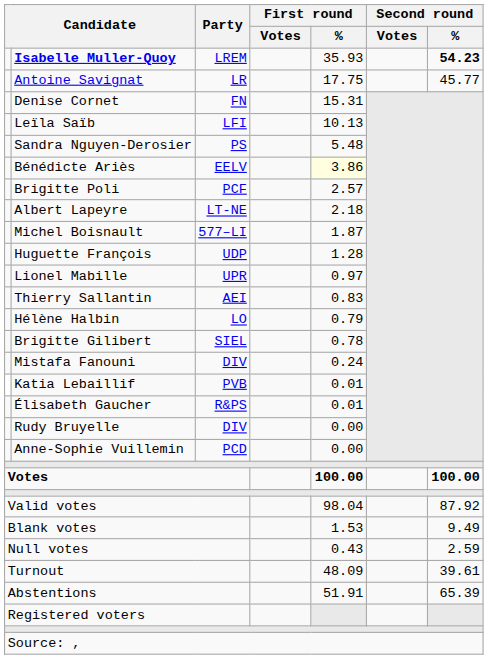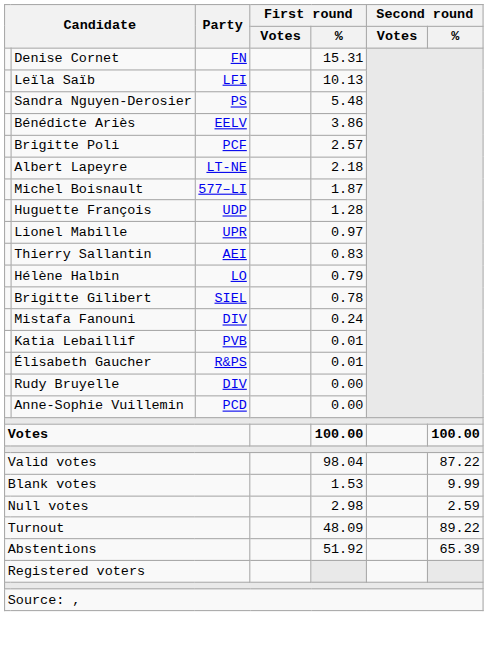- row: (95, 59)
- row: (79, 81)
(347, 168) lightyellow background -> (347, 124) no background
(460, 507) 87.92 -> (460, 463) 87.22
(464, 529) 9.49 -> (464, 485) 9.99
(347, 550) 0.43 -> (347, 507) 2.98
(460, 572) 39.61 -> (460, 529) 89.22
(343, 594) 51.91 -> (343, 550) 51.92
